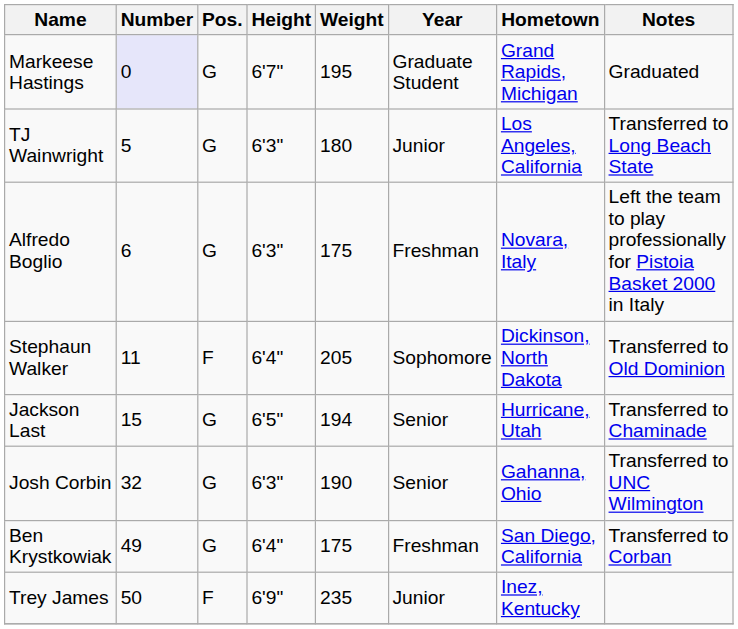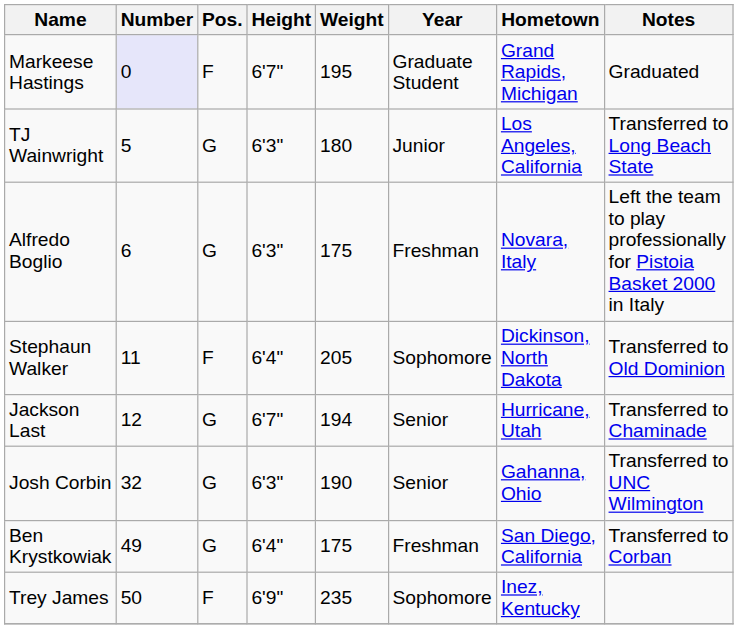(210, 71) G -> (208, 71) F
(131, 420) 15 -> (131, 420) 12
(267, 420) 6'5" -> (267, 420) 6'7"
(419, 598) Junior -> (442, 598) Sophomore
